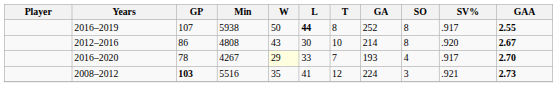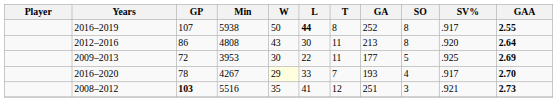(337, 43) 10 -> (337, 43) 11
(370, 43) 214 -> (370, 43) 213
(507, 43) 2.67 -> (507, 43) 2.64
+ row: (96, 58)
(370, 74) 224 -> (370, 89) 251
